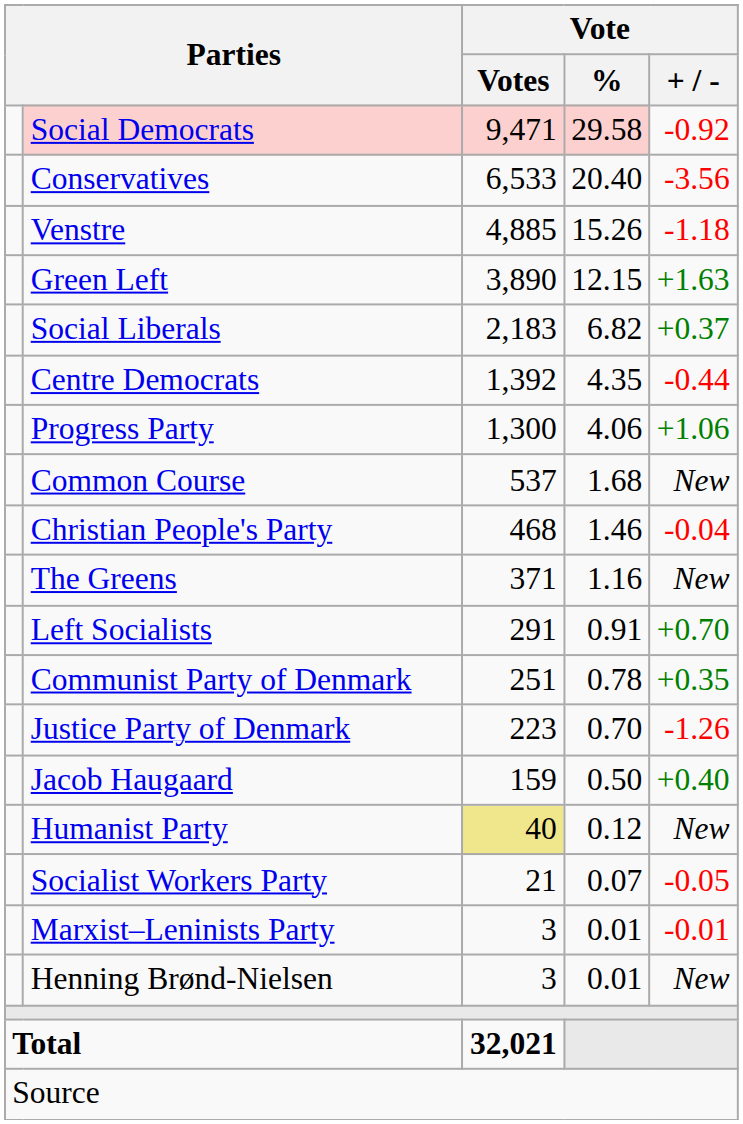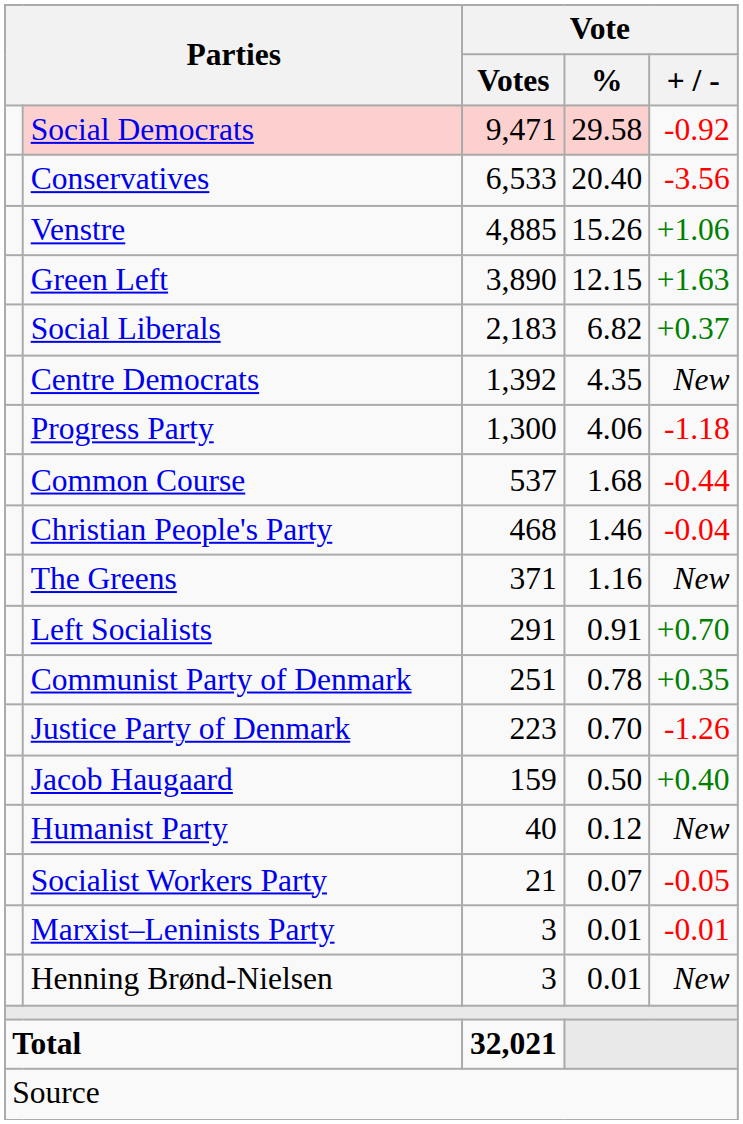(697, 229) -1.18 -> (693, 229) +1.06
(697, 379) -0.44 -> (702, 379) New
(693, 429) +1.06 -> (697, 429) -1.18
(702, 479) New -> (697, 479) -0.44
(541, 829) khaki background -> (541, 829) no background
